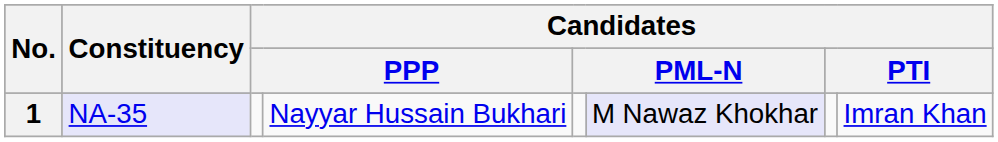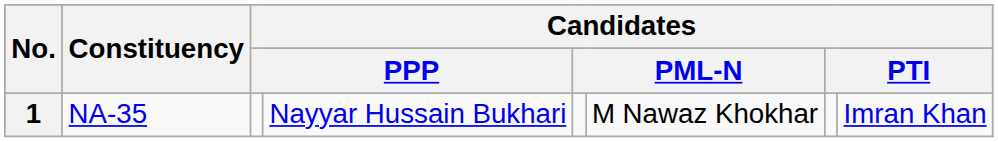(108, 114) lavender background -> (108, 114) no background
(705, 114) lavender background -> (705, 114) no background
